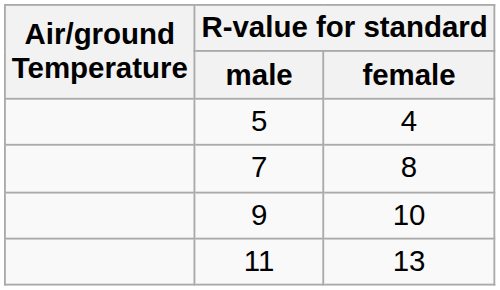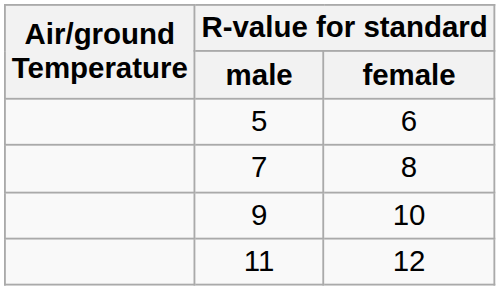(409, 121) 4 -> (409, 121) 6
(409, 261) 13 -> (409, 261) 12
